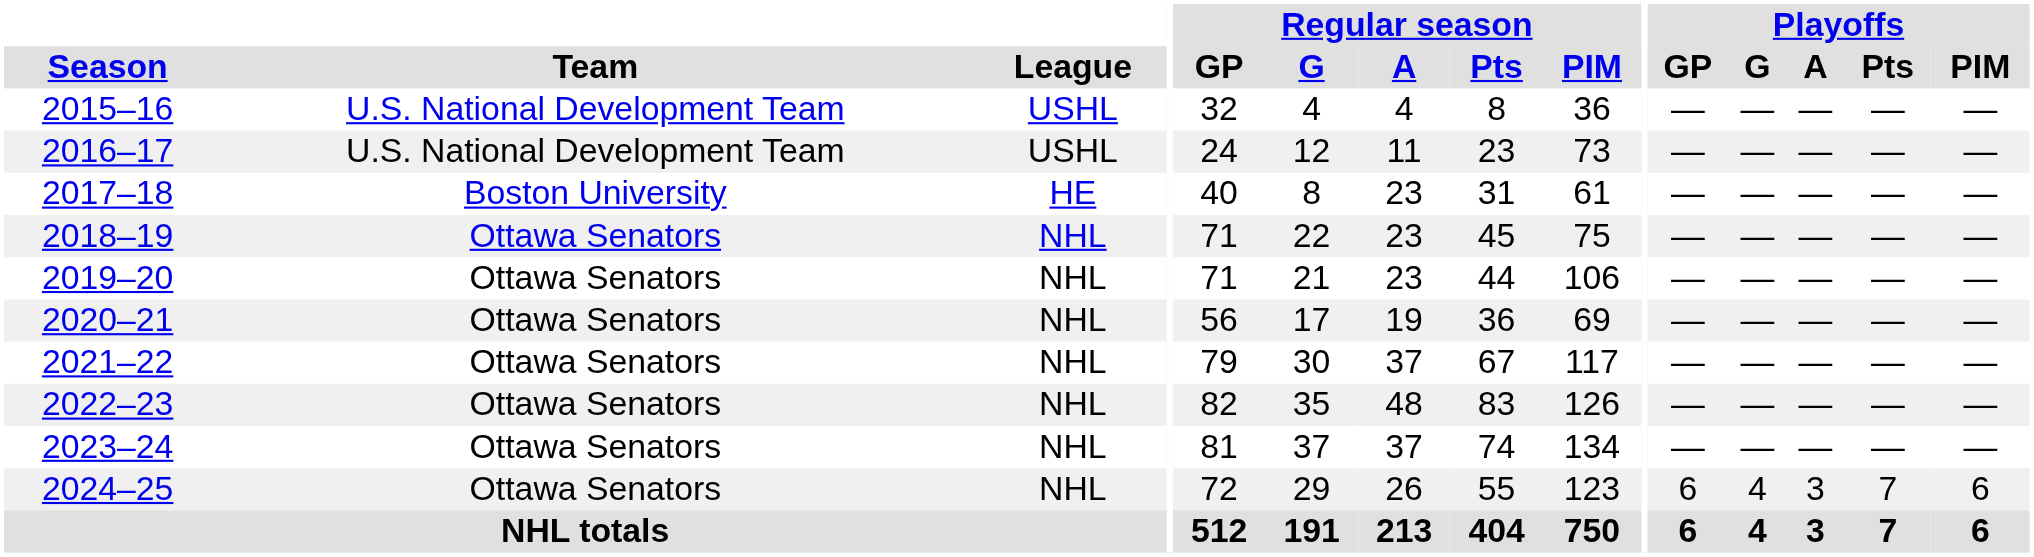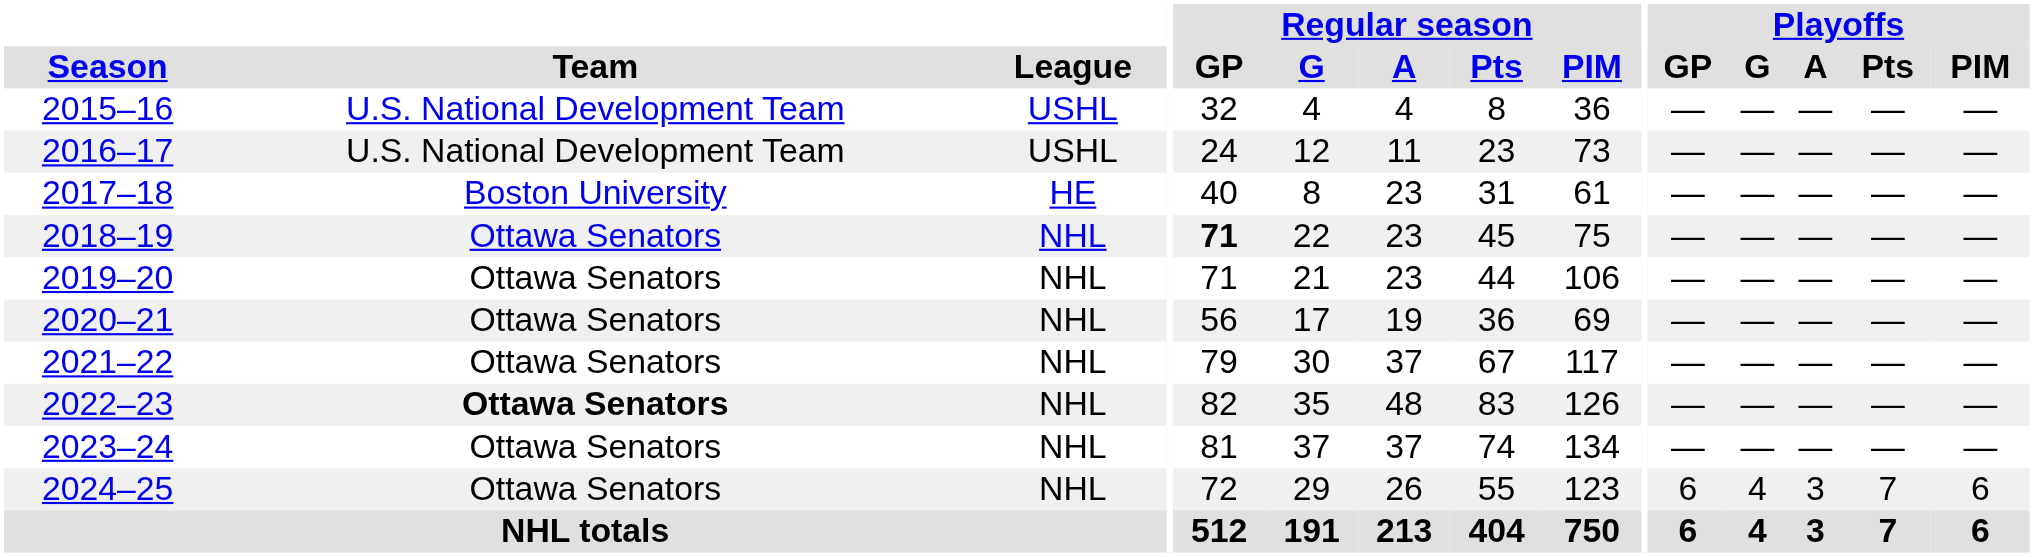(1219, 235) normal -> (1219, 235) bold
(595, 404) normal -> (595, 404) bold
